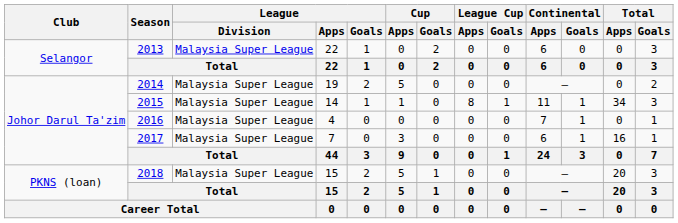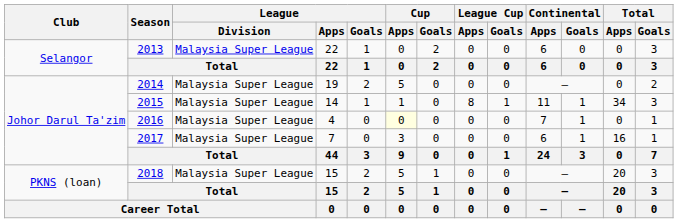(401, 120) no background -> (401, 120) lightyellow background
